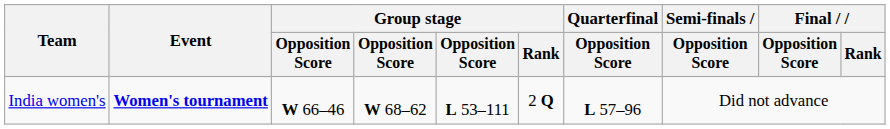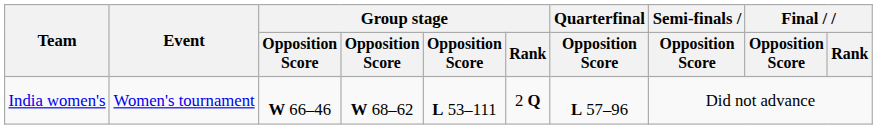(191, 100) bold -> (184, 100) normal
